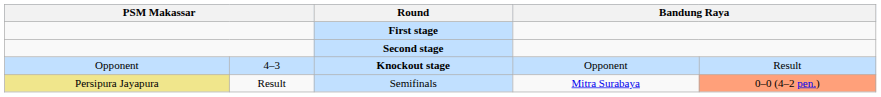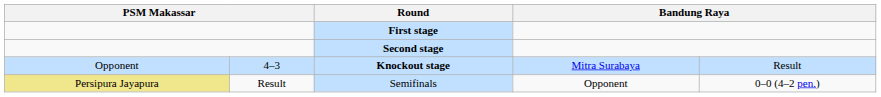(606, 65) Opponent -> (606, 65) Mitra Surabaya
(606, 83) Mitra Surabaya -> (606, 83) Opponent
(787, 83) lightsalmon background -> (787, 83) no background
